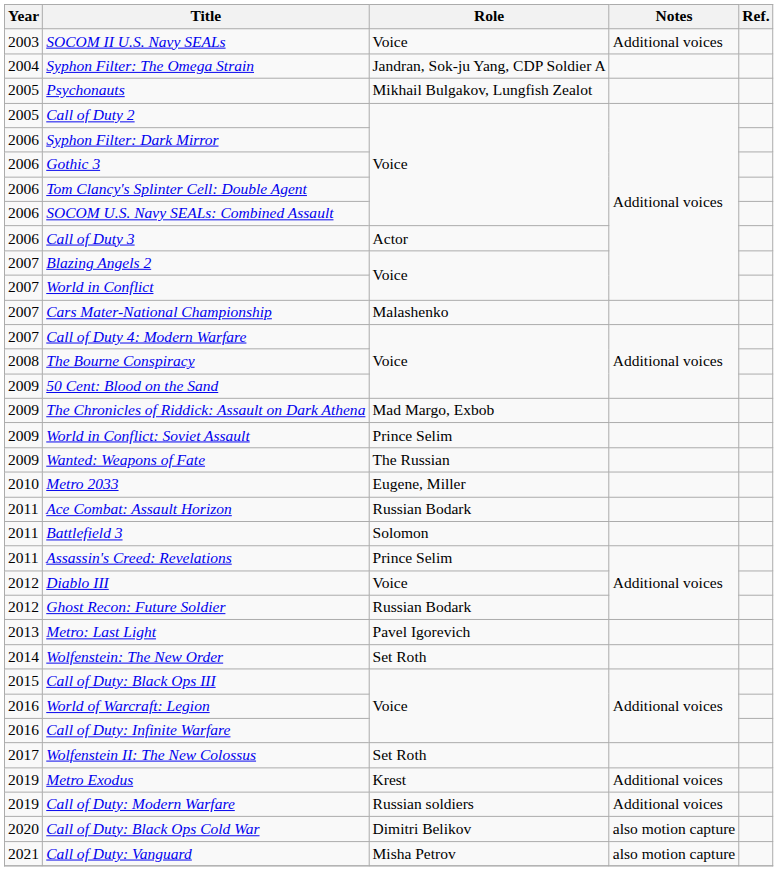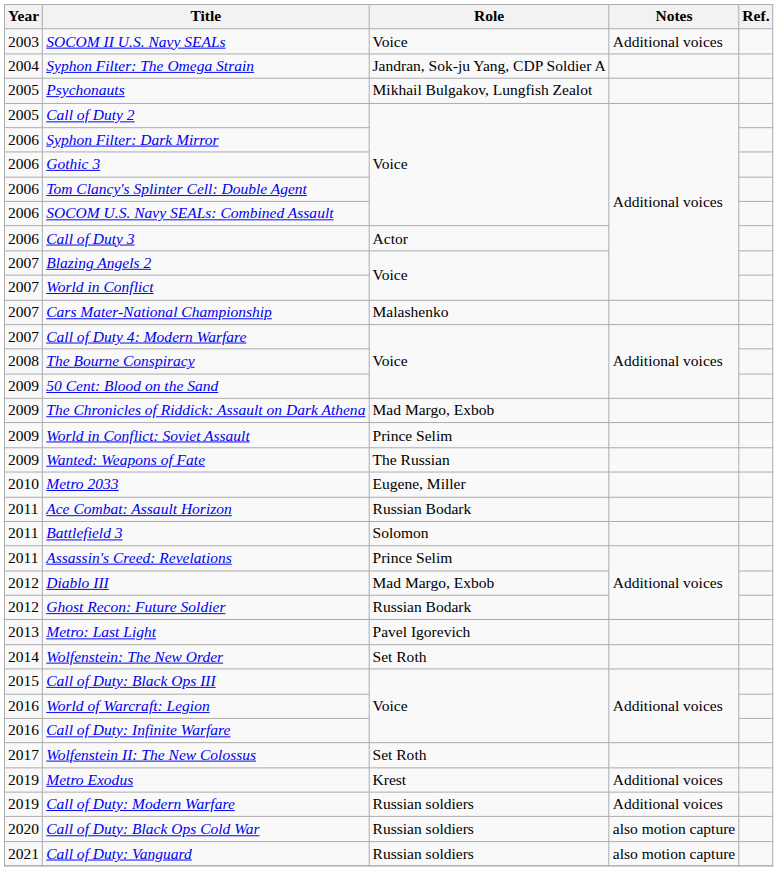(390, 582) Voice -> (433, 582) Mad Margo, Exbob
(422, 829) Dimitri Belikov -> (423, 829) Russian soldiers
(414, 853) Misha Petrov -> (423, 853) Russian soldiers
